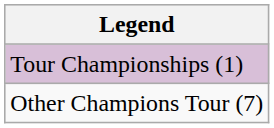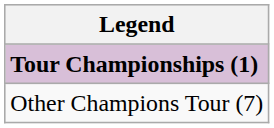(127, 63) normal -> (134, 63) bold
